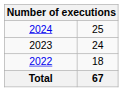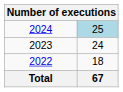(98, 29) no background -> (98, 29) lightblue background
